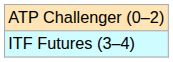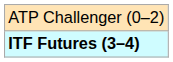(72, 43) normal -> (74, 43) bold
